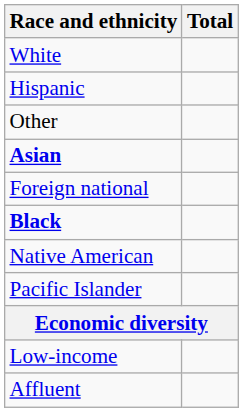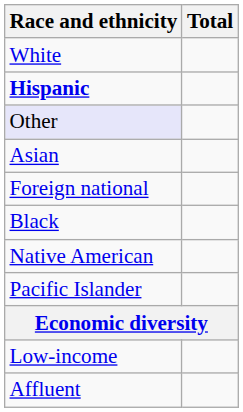(47, 88) normal -> (49, 88) bold
(34, 121) no background -> (34, 121) lavender background
(35, 155) bold -> (34, 155) normal
(35, 222) bold -> (34, 222) normal
